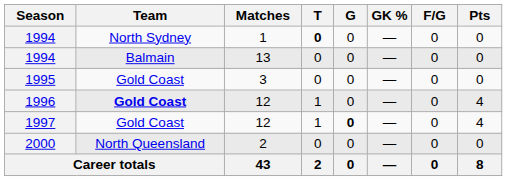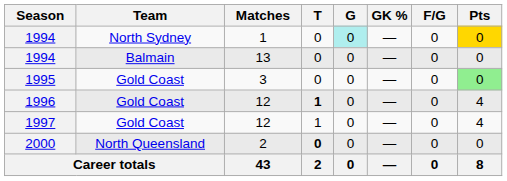(318, 37) bold -> (318, 37) normal
(351, 37) no background -> (351, 37) paleturquoise background
(480, 37) no background -> (480, 37) gold background
(480, 80) no background -> (480, 80) lightgreen background
(150, 101) bold -> (150, 101) normal
(318, 101) normal -> (318, 101) bold
(351, 122) bold -> (351, 122) normal
(318, 144) normal -> (318, 144) bold
